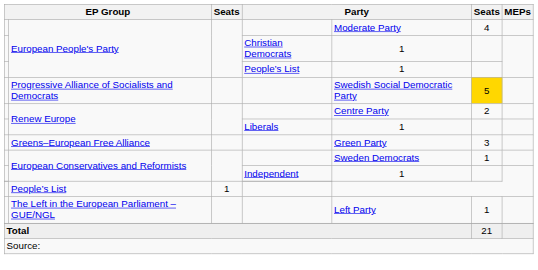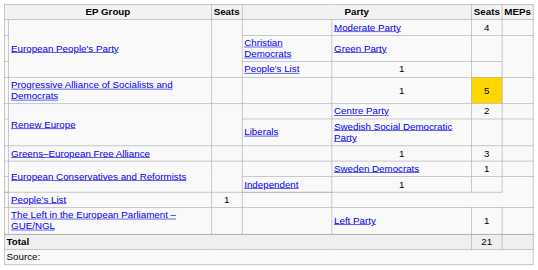(402, 48) 1 -> (360, 48) Green Party
(393, 90) Swedish Social Democratic Party -> (402, 90) 1
(402, 127) 1 -> (393, 132) Swedish Social Democratic Party
(360, 142) Green Party -> (402, 153) 1
